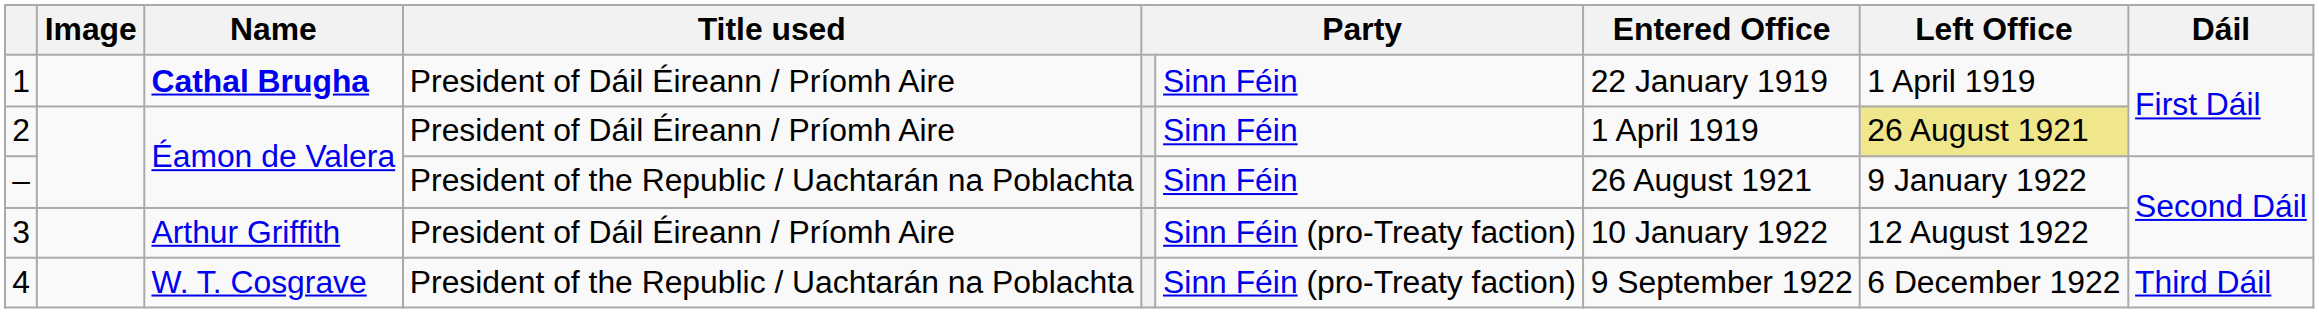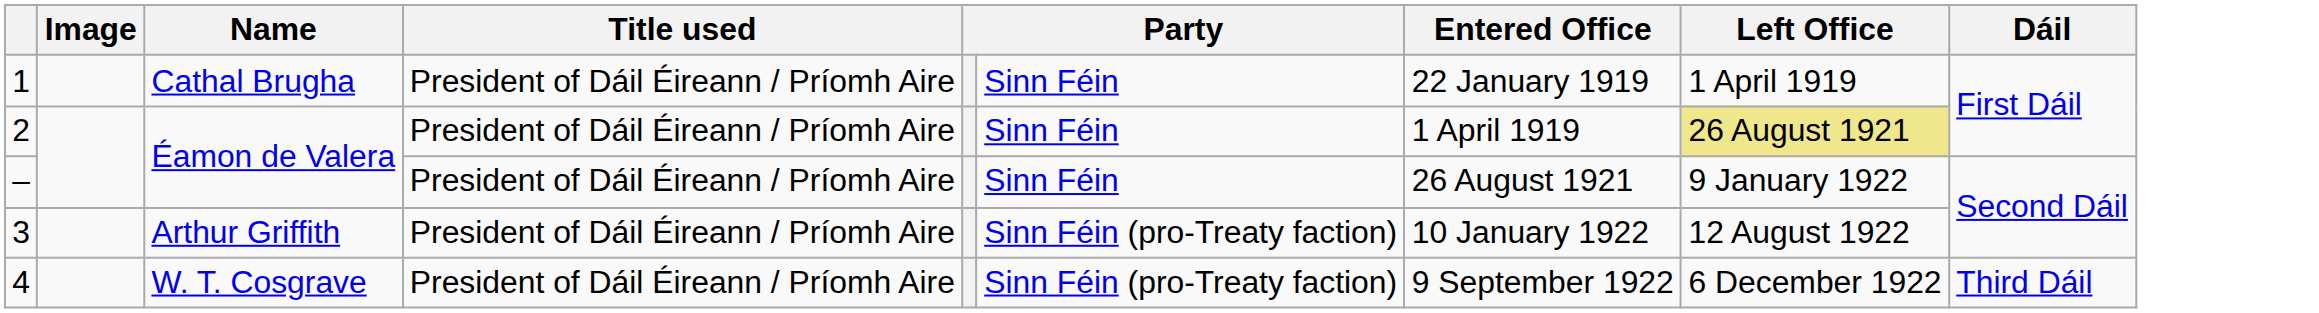(260, 80) bold -> (253, 80) normal
(772, 181) President of the Republic / Uachtarán na Poblachta -> (682, 181) President of Dáil Éireann / Príomh Aire
(772, 282) President of the Republic / Uachtarán na Poblachta -> (682, 282) President of Dáil Éireann / Príomh Aire
